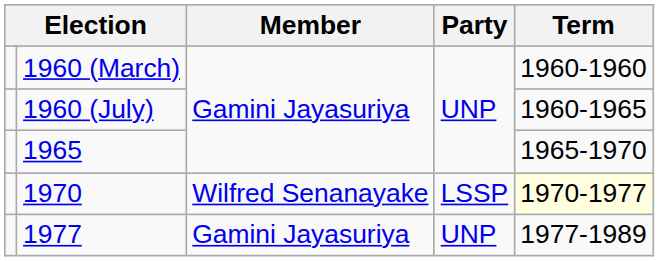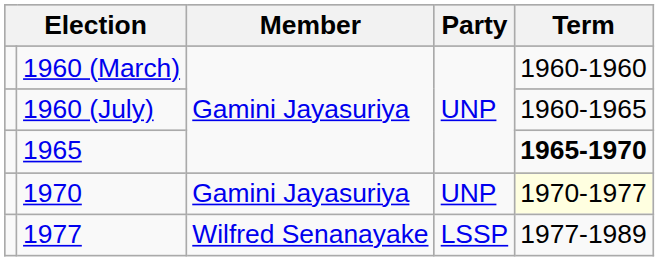(583, 151) normal -> (583, 151) bold
(310, 192) Wilfred Senanayake -> (301, 192) Gamini Jayasuriya
(474, 192) LSSP -> (469, 192) UNP
(301, 234) Gamini Jayasuriya -> (310, 234) Wilfred Senanayake
(469, 234) UNP -> (474, 234) LSSP
